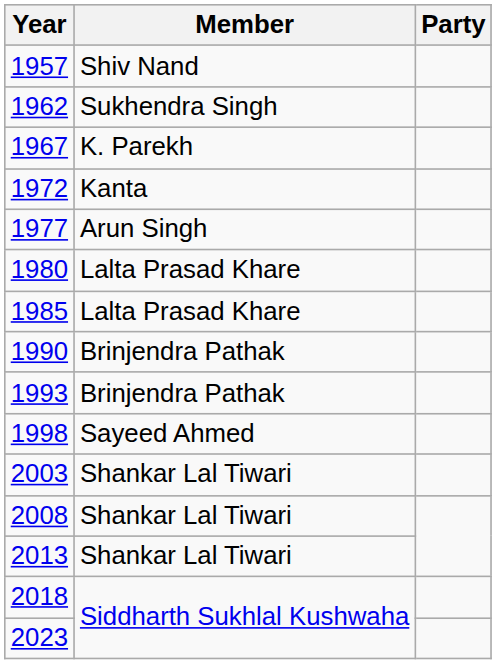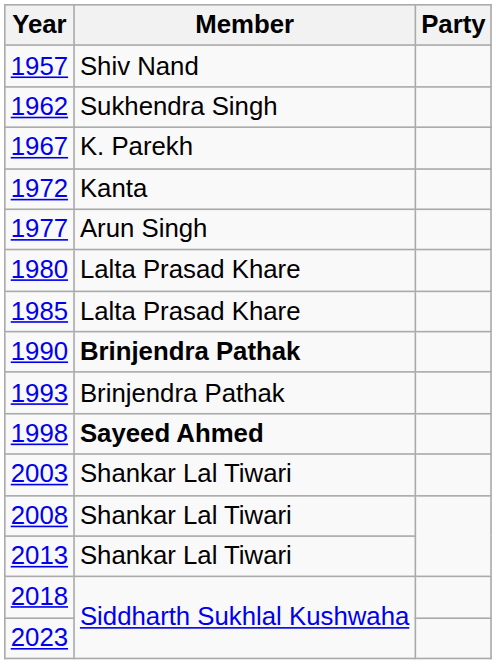(182, 351) normal -> (190, 351) bold
(167, 433) normal -> (172, 433) bold
